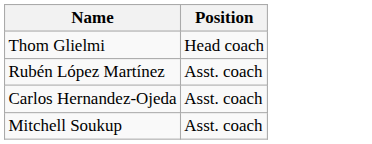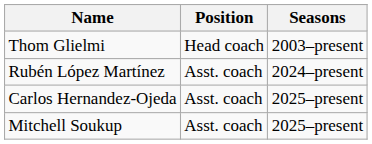+ column: (317, 17)
